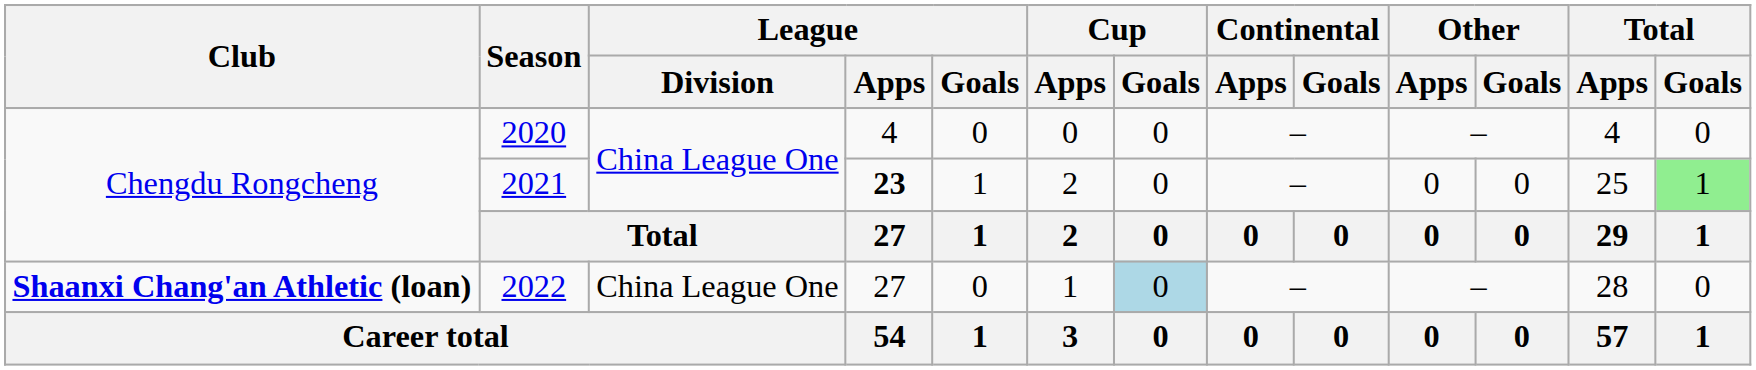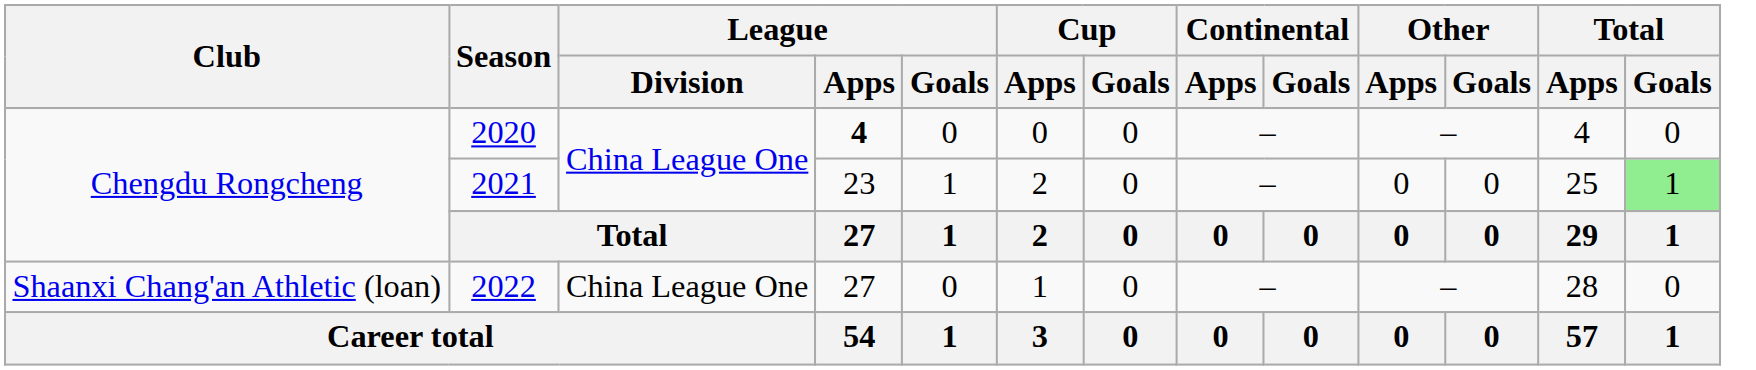(889, 132) normal -> (859, 132) bold
(889, 183) bold -> (859, 183) normal
(242, 286) bold -> (227, 286) normal
(1160, 286) lightblue background -> (1130, 286) no background
